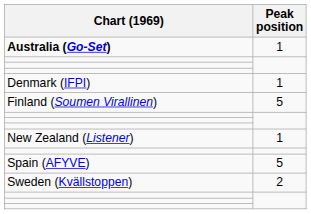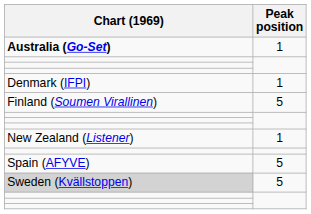(70, 182) no background -> (70, 182) lightgrey background
(280, 182) 2 -> (280, 182) 5
